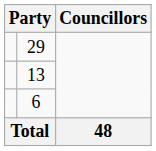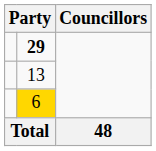(36, 46) normal -> (36, 46) bold
(36, 103) no background -> (36, 103) gold background
